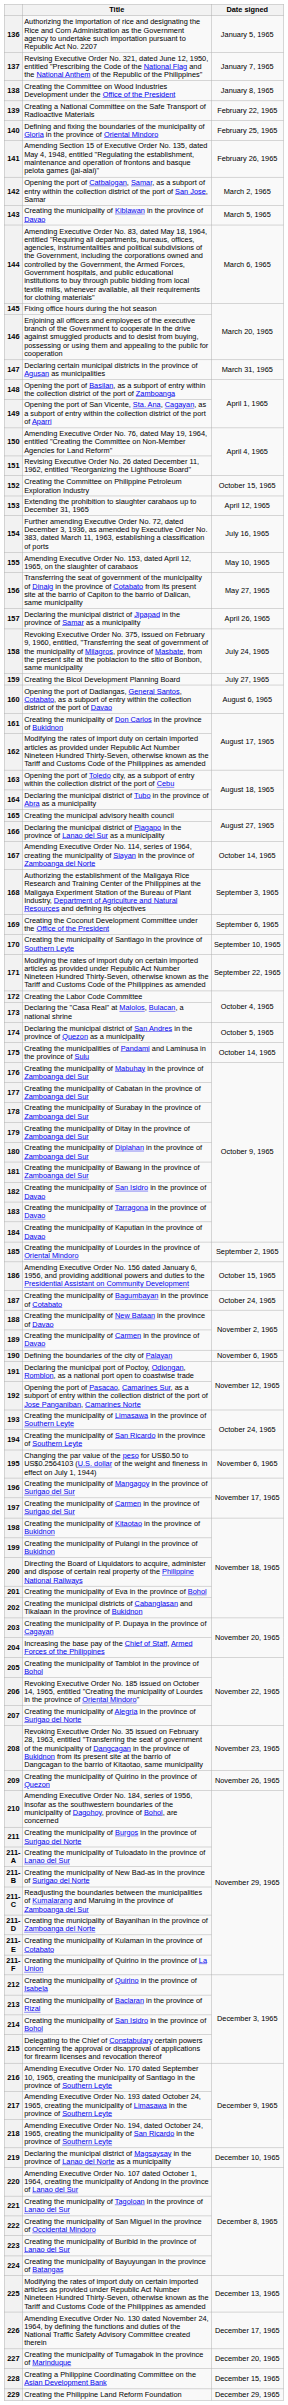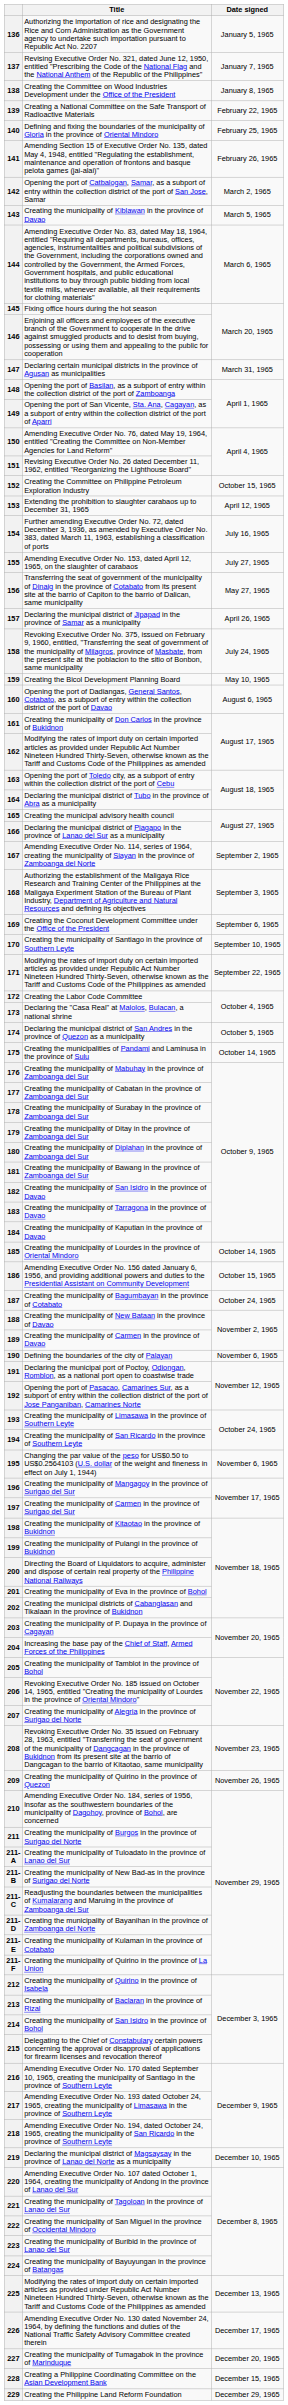(247, 562) May 10, 1965 -> (247, 562) July 27, 1965
(247, 679) July 27, 1965 -> (247, 679) May 10, 1965
(247, 855) October 14, 1965 -> (247, 855) September 2, 1965
(247, 1252) September 2, 1965 -> (247, 1252) October 14, 1965
